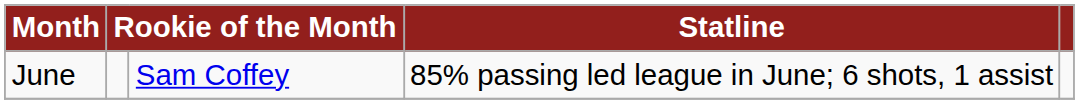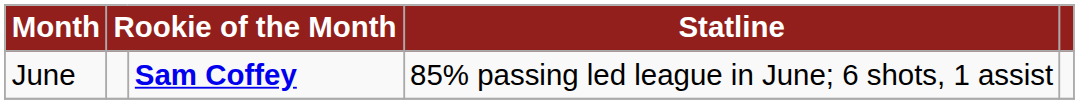(212, 74) normal -> (216, 74) bold
